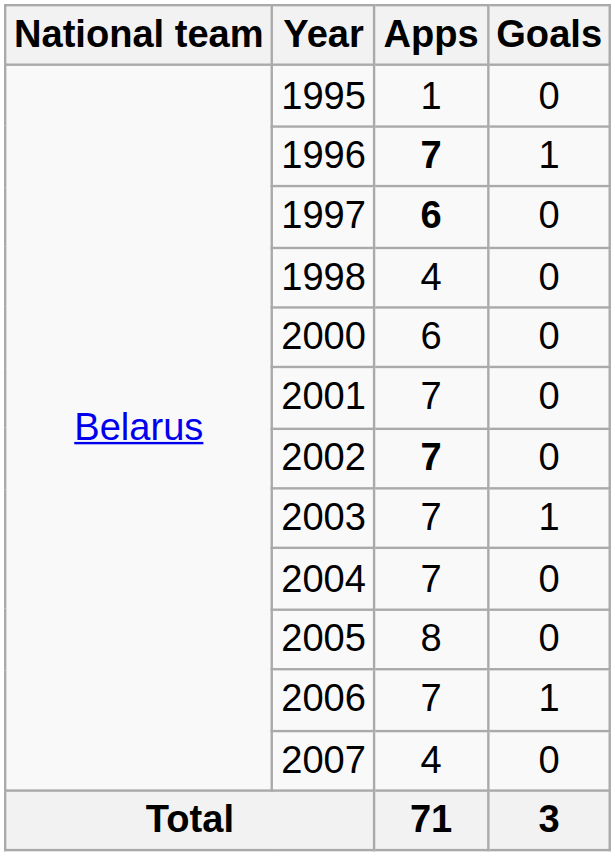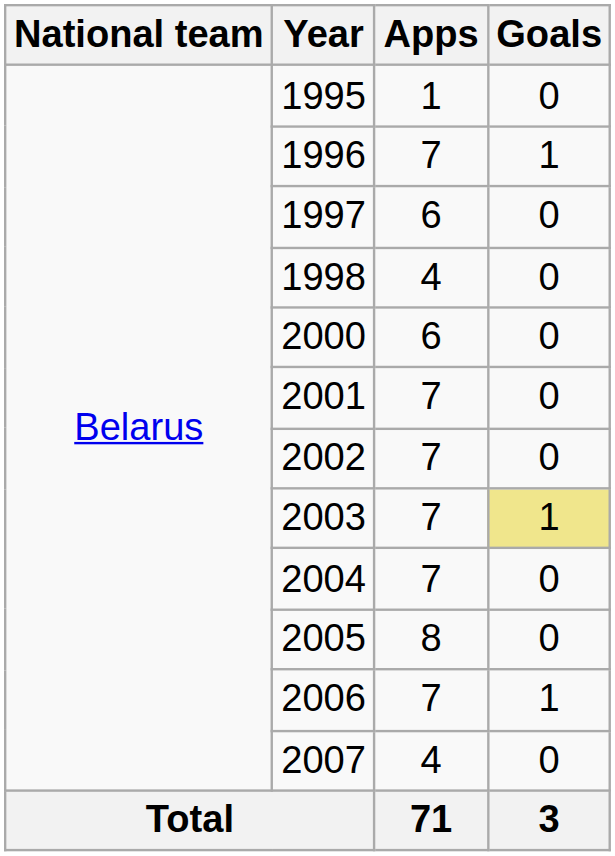(431, 155) bold -> (431, 155) normal
(431, 215) bold -> (431, 215) normal
(431, 457) bold -> (431, 457) normal
(549, 517) no background -> (549, 517) khaki background
